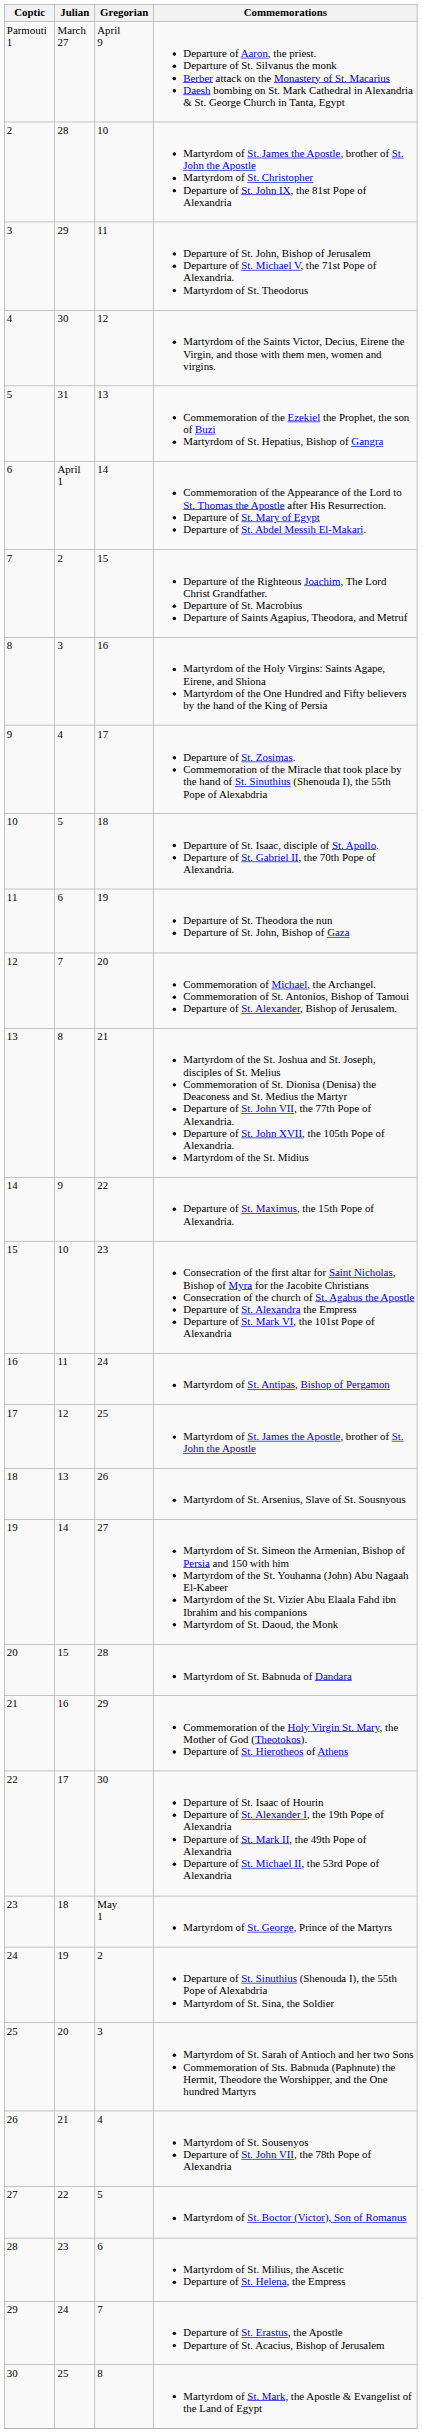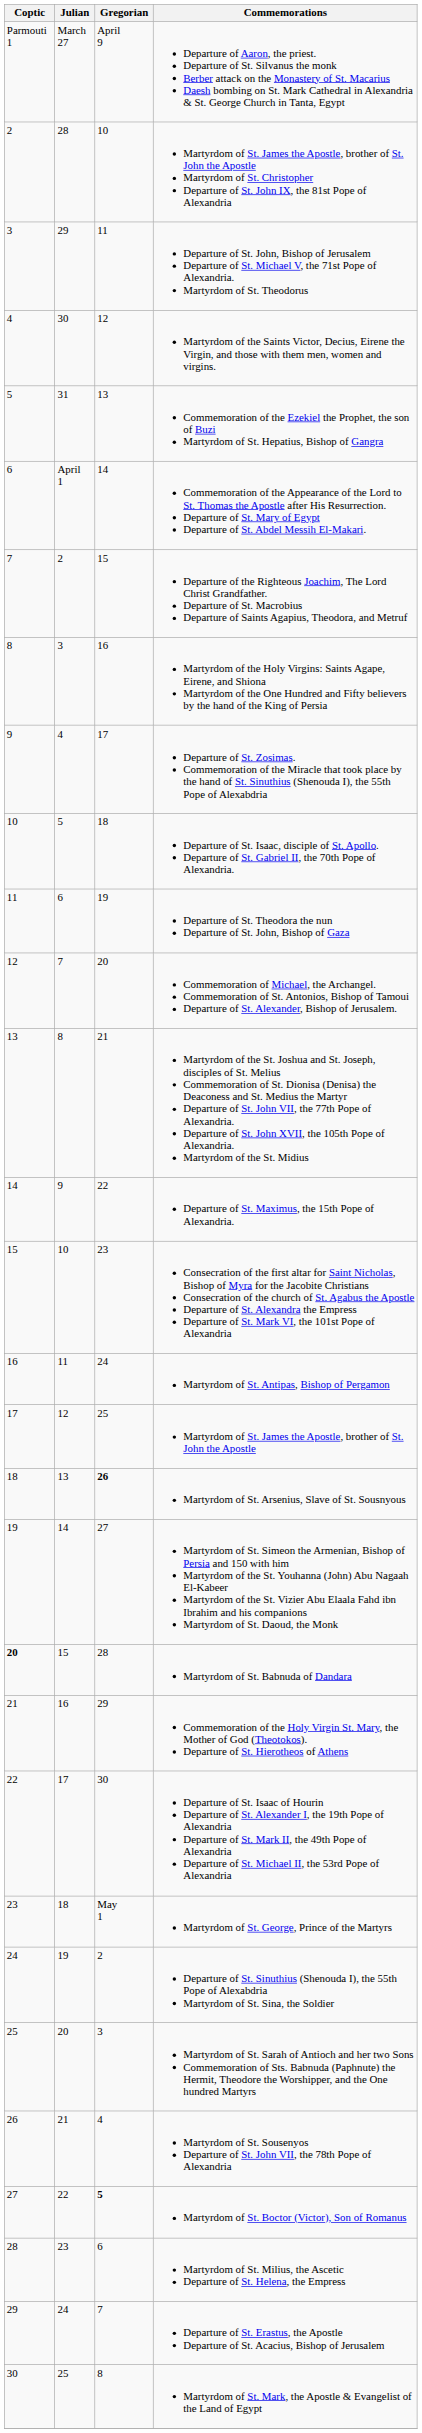(103, 1476) normal -> (103, 1476) bold
(12, 1652) normal -> (12, 1652) bold
(100, 2195) normal -> (100, 2195) bold
